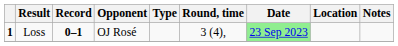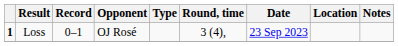(74, 32) bold -> (74, 32) normal
(279, 32) lightgreen background -> (279, 32) no background
